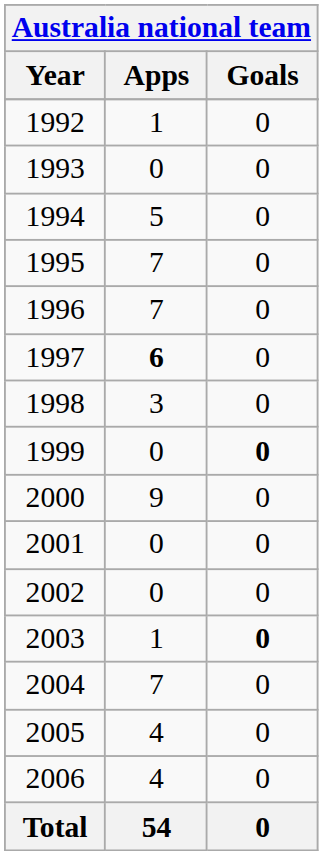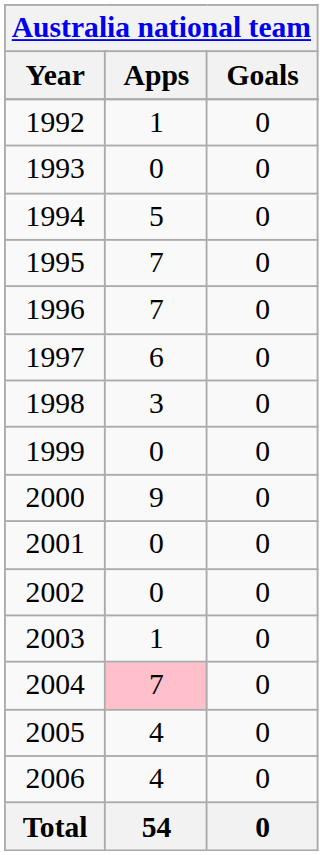(156, 356) bold -> (156, 356) normal
(263, 450) bold -> (263, 450) normal
(263, 638) bold -> (263, 638) normal
(156, 685) no background -> (156, 685) pink background
